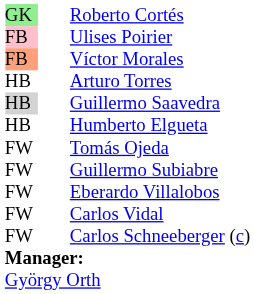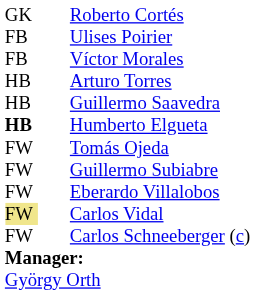(18, 14) lightgreen background -> (18, 14) no background
(16, 36) pink background -> (16, 36) no background
(16, 59) lightsalmon background -> (16, 59) no background
(18, 103) lightgrey background -> (18, 103) no background
(18, 125) normal -> (18, 125) bold
(19, 213) no background -> (19, 213) khaki background
